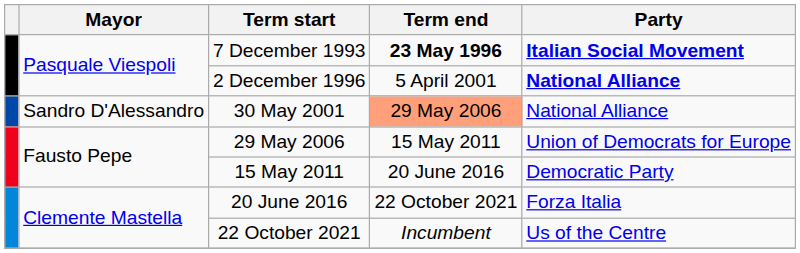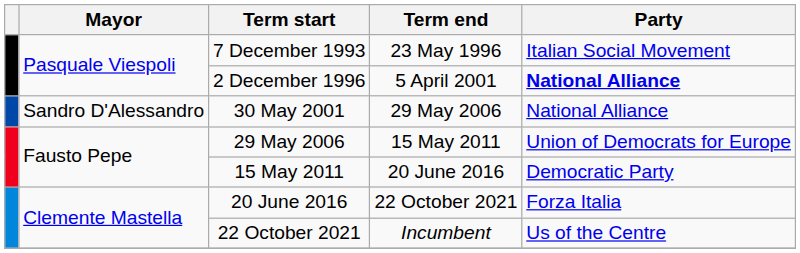(446, 50) bold -> (446, 50) normal
(635, 50) bold -> (628, 50) normal
(446, 111) lightsalmon background -> (446, 111) no background
